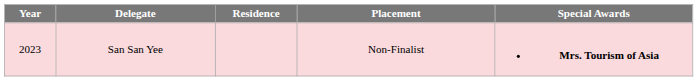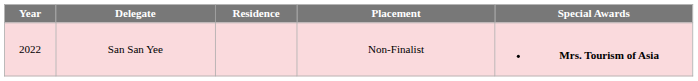(30, 49) 2023 -> (30, 49) 2022
